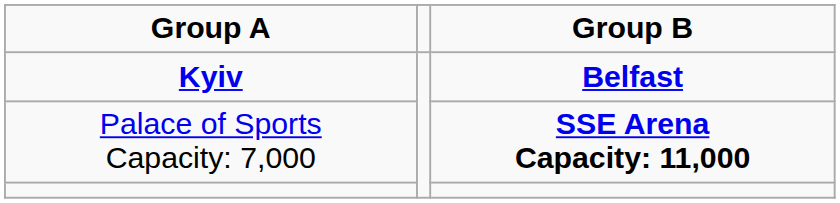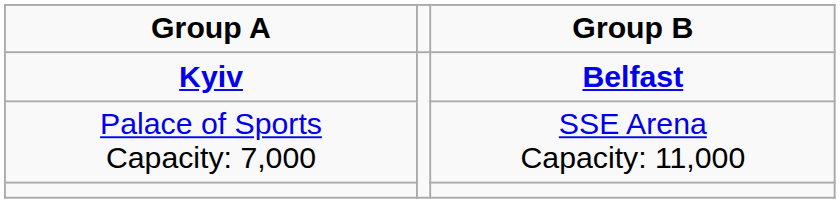(633, 141) bold -> (633, 141) normal
